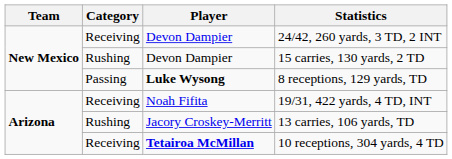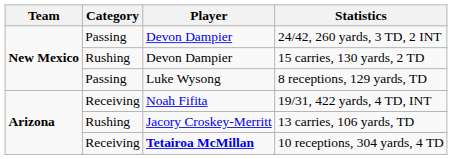(113, 36) Receiving -> (106, 36) Passing
(185, 79) bold -> (183, 79) normal
